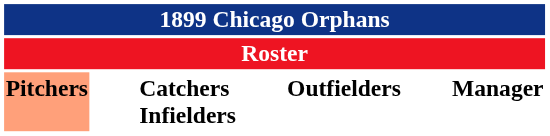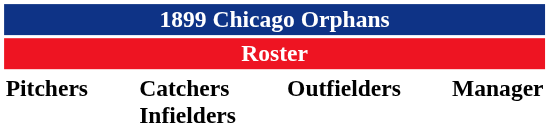(47, 87) lightsalmon background -> (47, 87) no background
